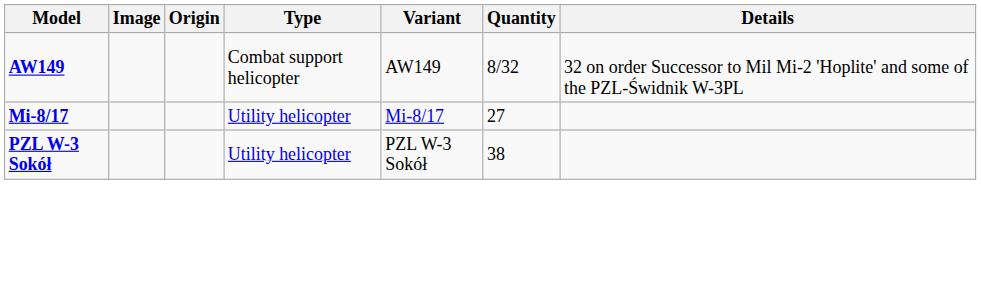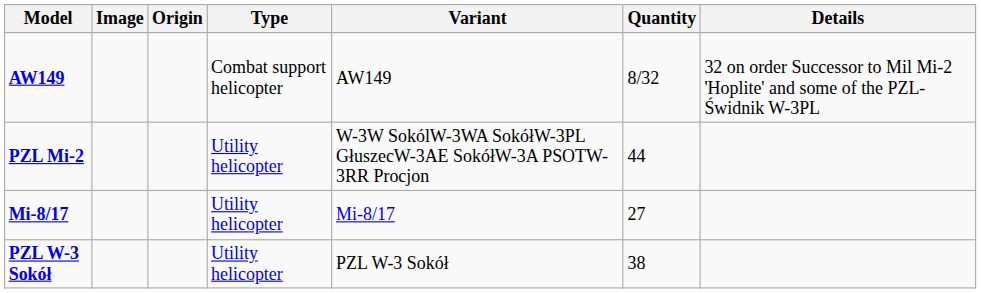+ row: (46, 156)
